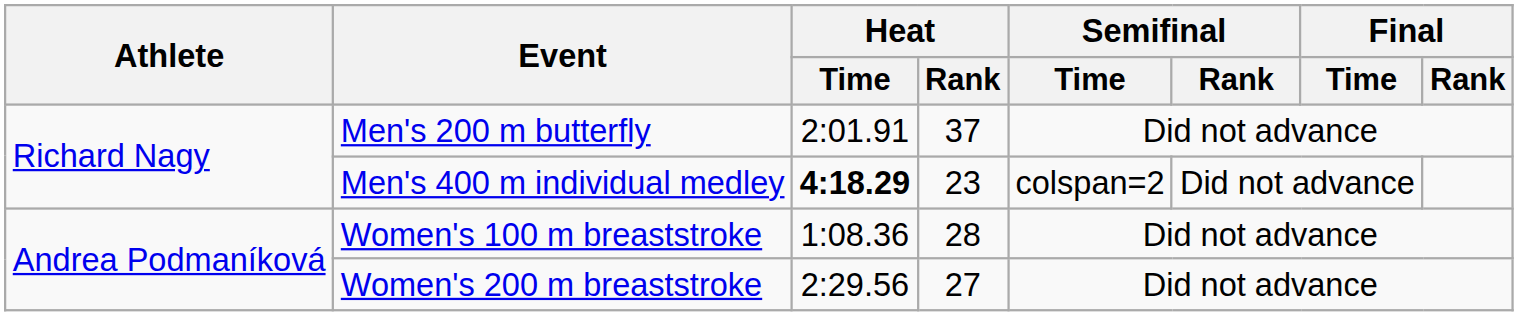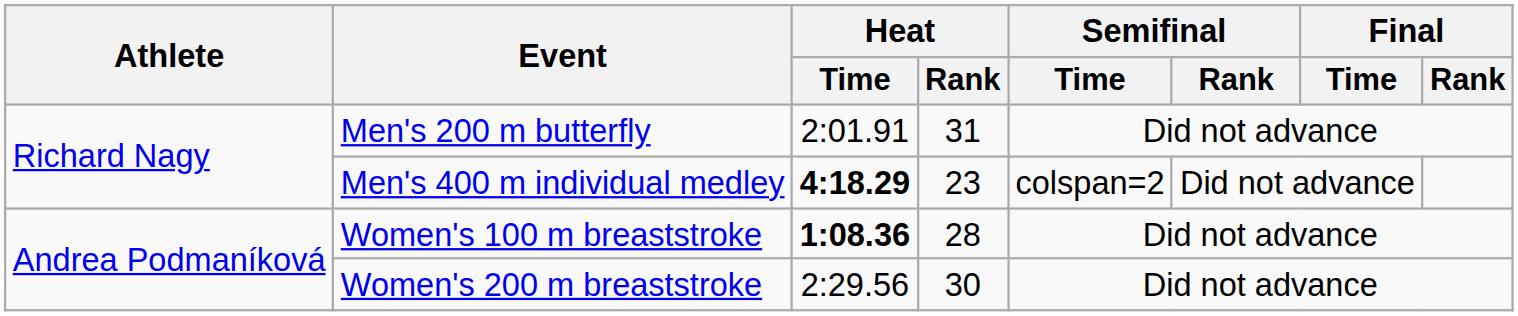(963, 131) 37 -> (963, 131) 31
(855, 234) normal -> (855, 234) bold
(963, 285) 27 -> (963, 285) 30
